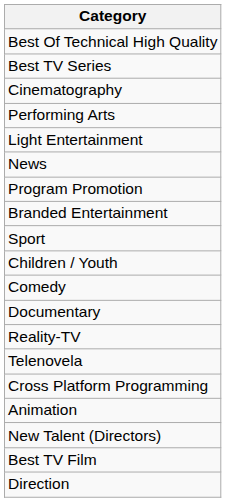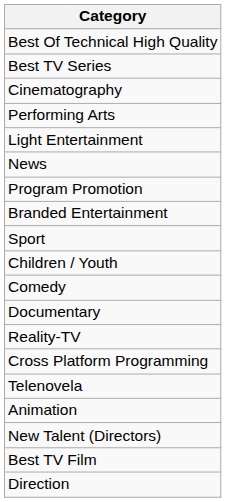(45, 361) Telenovela -> (108, 361) Cross Platform Programming
(108, 386) Cross Platform Programming -> (45, 386) Telenovela
